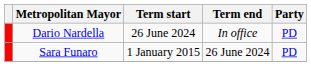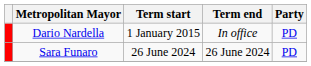(163, 33) 26 June 2024 -> (163, 33) 1 January 2015
(163, 52) 1 January 2015 -> (163, 52) 26 June 2024
